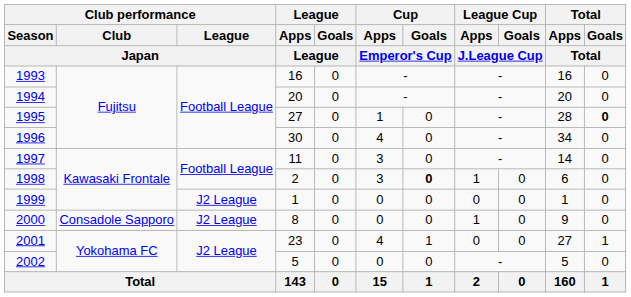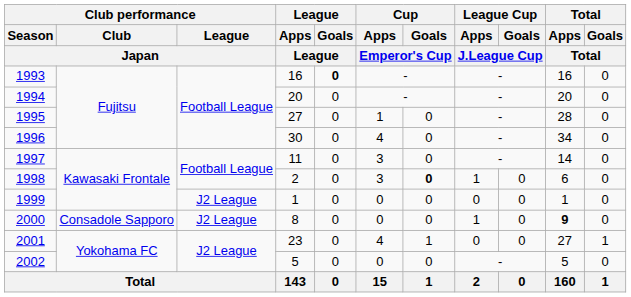(335, 76) normal -> (335, 76) bold
(605, 117) bold -> (605, 117) normal
(565, 220) normal -> (565, 220) bold
